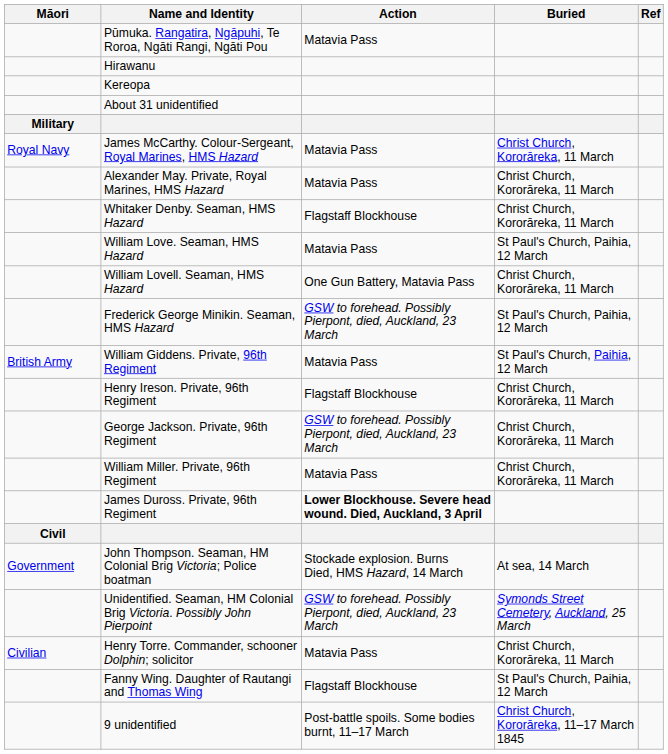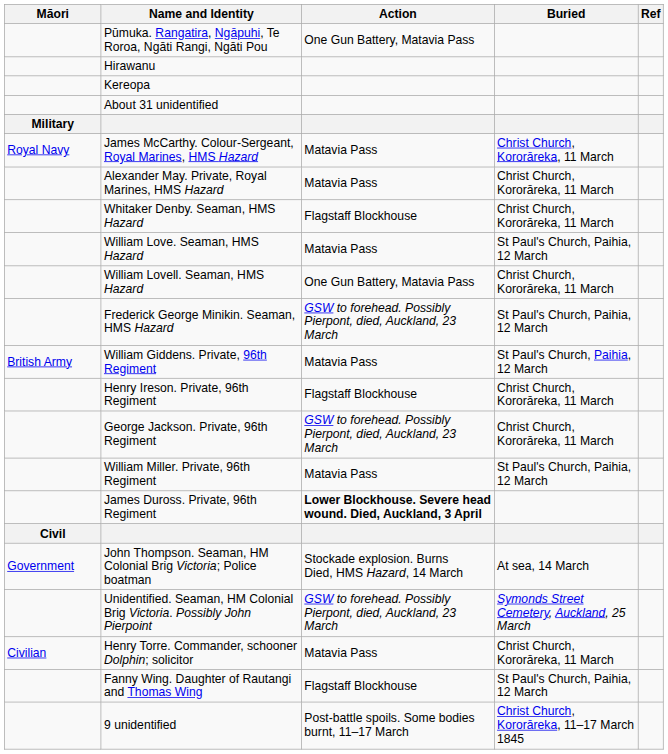(341, 40) Matavia Pass -> (389, 40) One Gun Battery, Matavia Pass
(555, 474) Christ Church, Kororāreka, 11 March -> (564, 474) St Paul's Church, Paihia, 12 March
